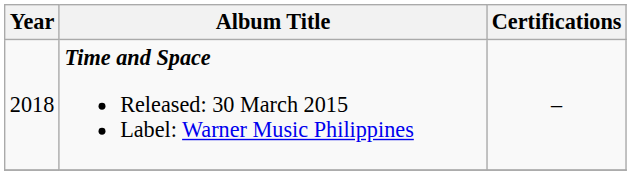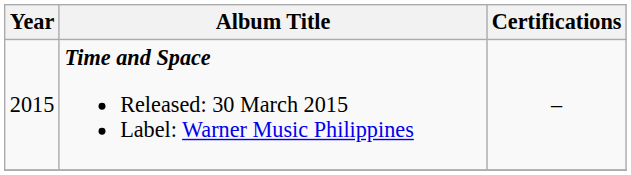(32, 104) 2018 -> (32, 104) 2015
